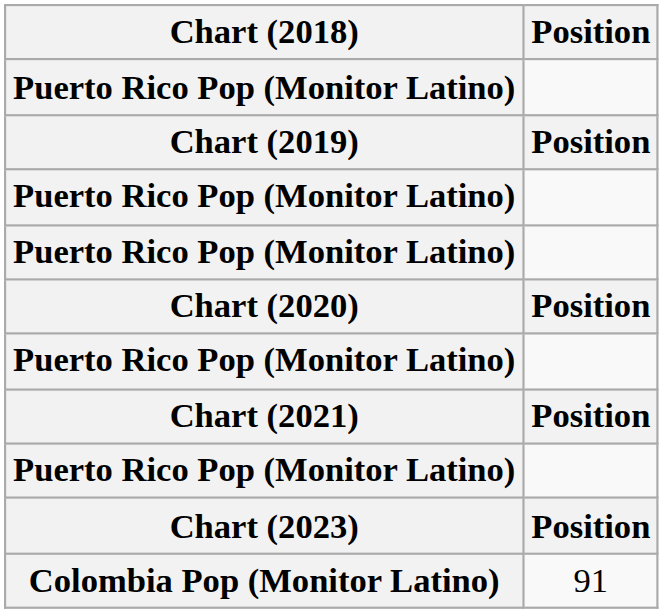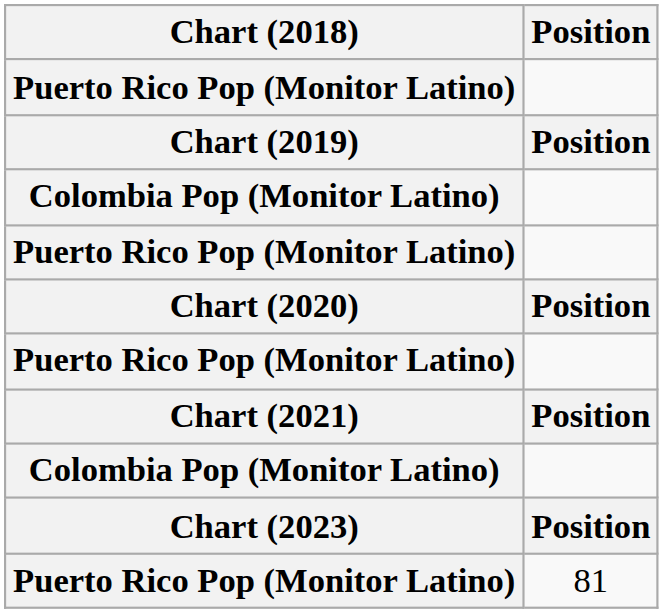(264, 196) Puerto Rico Pop (Monitor Latino) -> (264, 196) Colombia Pop (Monitor Latino)
(264, 470) Puerto Rico Pop (Monitor Latino) -> (264, 470) Colombia Pop (Monitor Latino)
(264, 580) Colombia Pop (Monitor Latino) -> (264, 580) Puerto Rico Pop (Monitor Latino)
(591, 580) 91 -> (591, 580) 81
